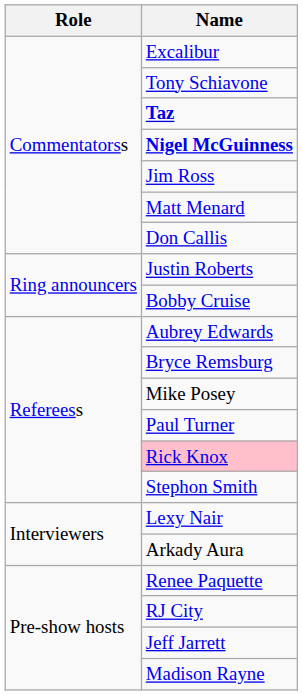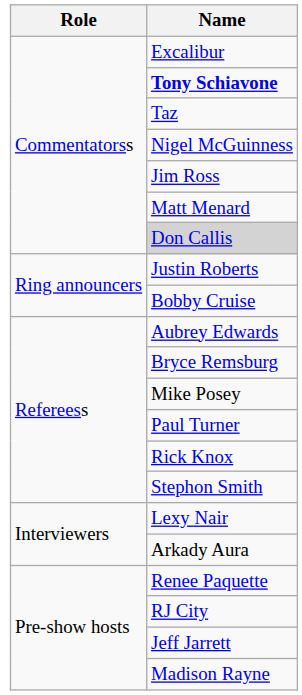(207, 82) normal -> (214, 82) bold
(160, 113) bold -> (165, 113) normal
(219, 144) bold -> (222, 144) normal
(186, 238) no background -> (192, 238) lightgrey background
(187, 456) pink background -> (192, 456) no background
